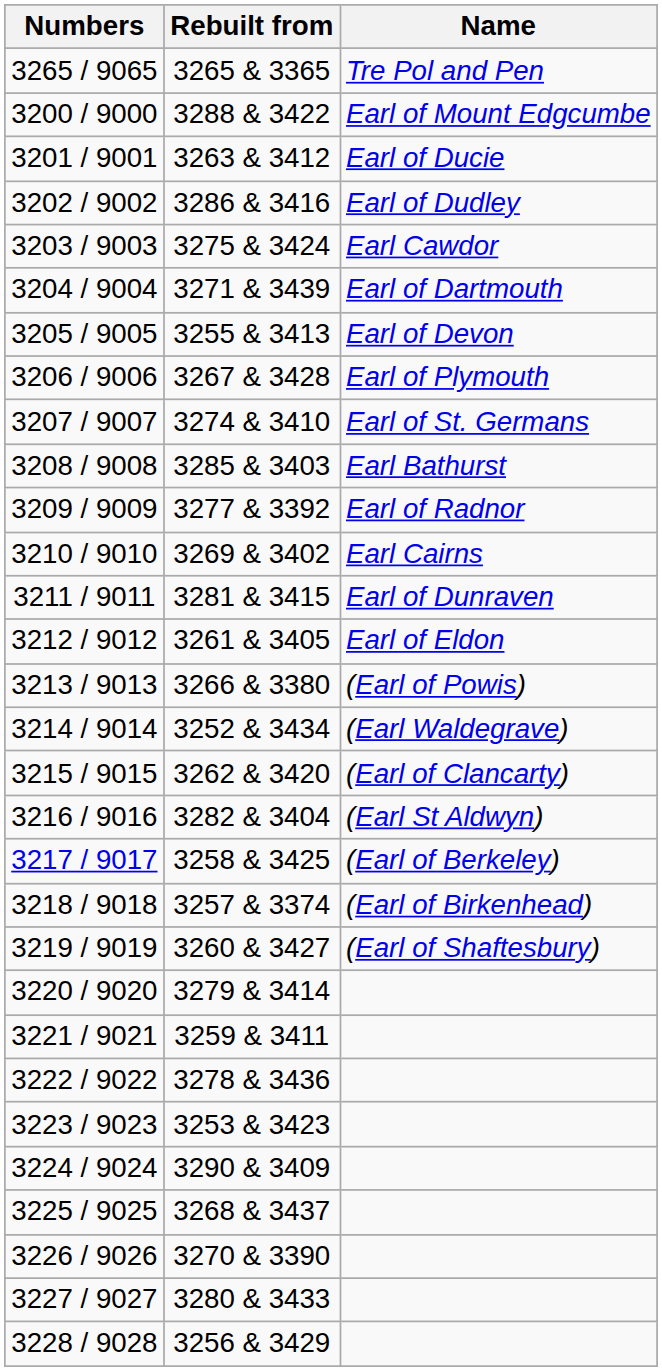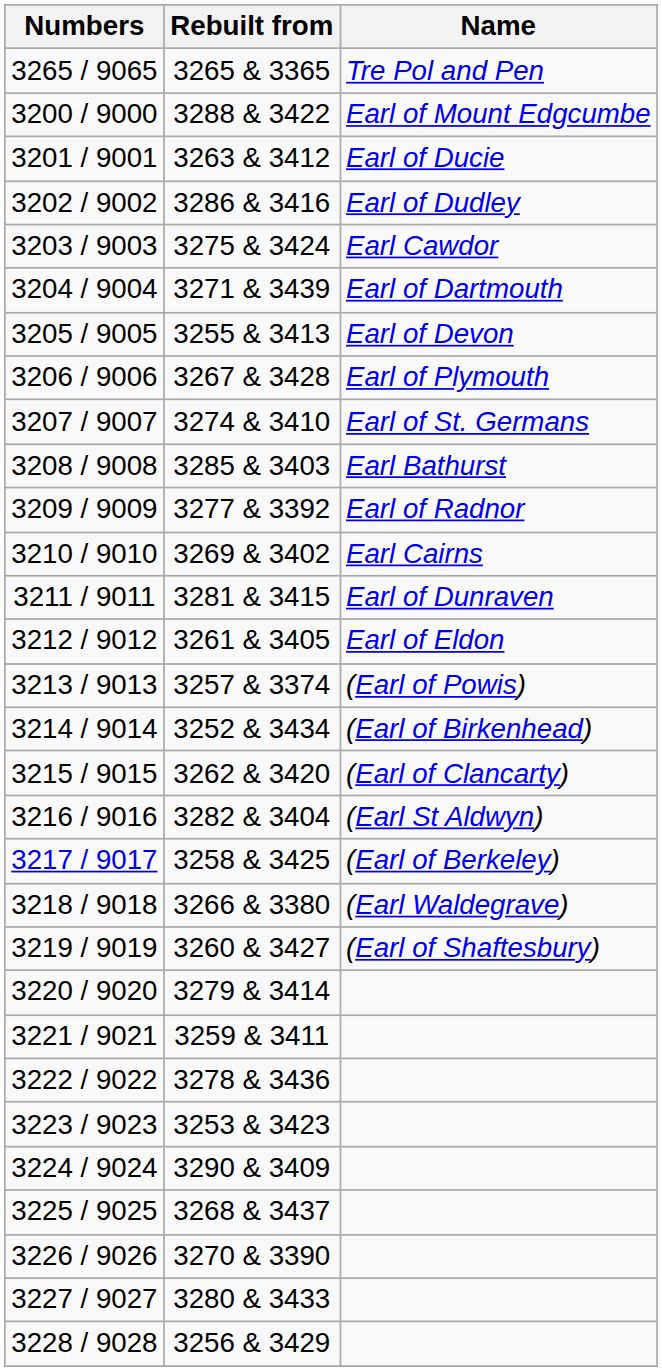(252, 684) 3266 & 3380 -> (252, 684) 3257 & 3374
(457, 728) (Earl Waldegrave) -> (469, 728) (Earl of Birkenhead)
(252, 904) 3257 & 3374 -> (252, 904) 3266 & 3380
(469, 904) (Earl of Birkenhead) -> (457, 904) (Earl Waldegrave)
